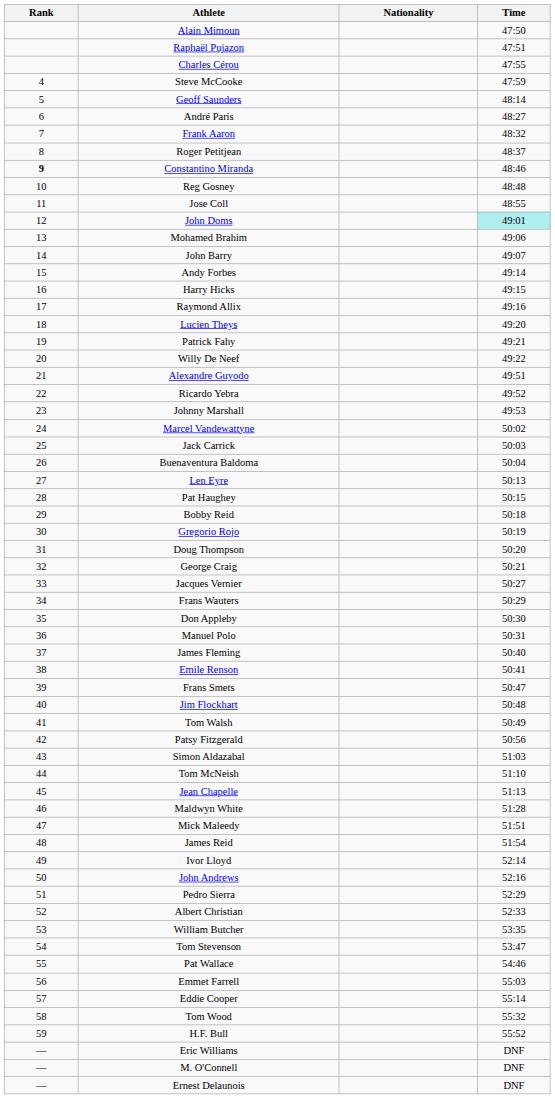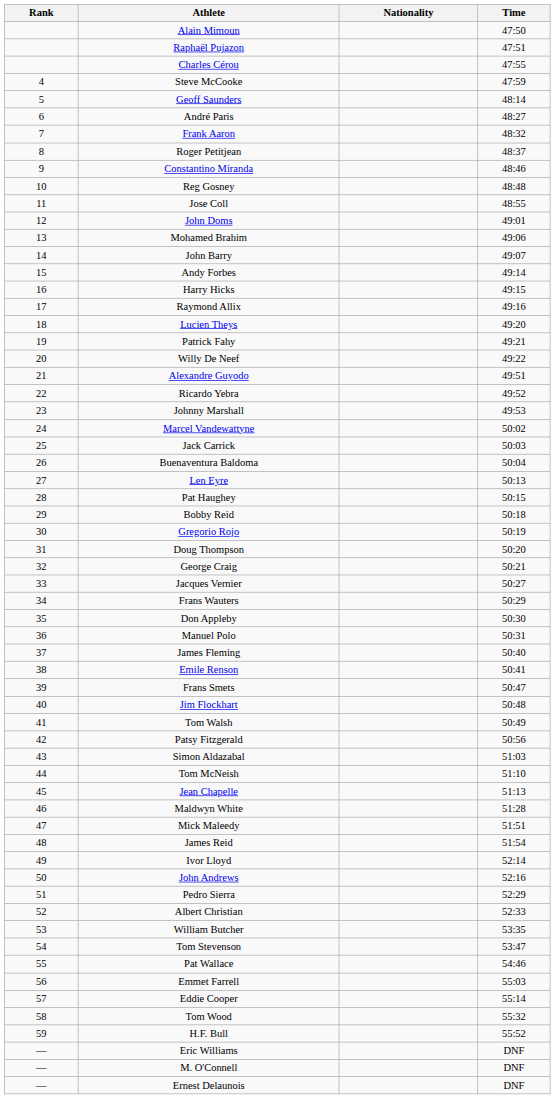(41, 168) bold -> (41, 168) normal
(514, 220) paleturquoise background -> (514, 220) no background
